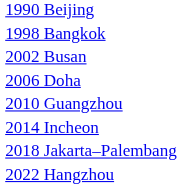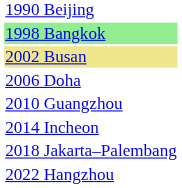(55, 33) no background -> (55, 33) lightgreen background
(46, 56) no background -> (46, 56) khaki background
